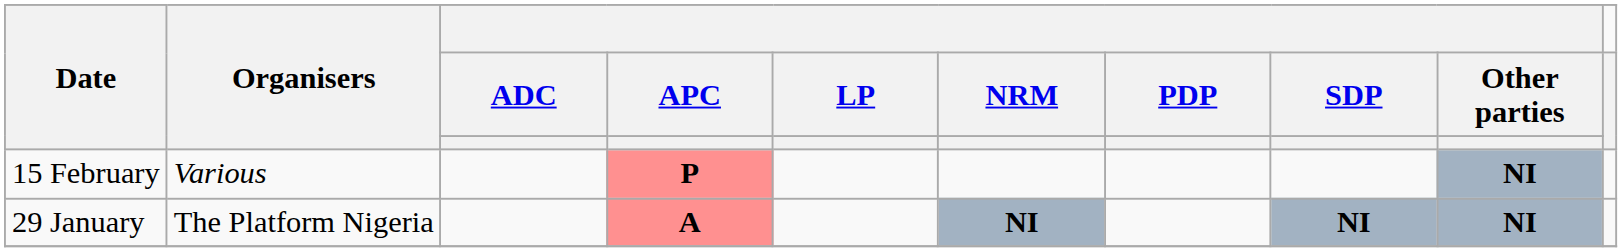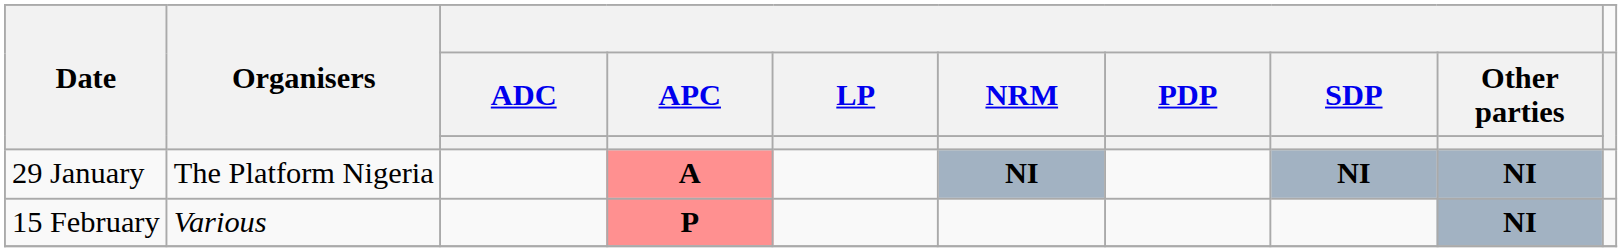rows swapped: (78, 221) <-> (86, 173)
